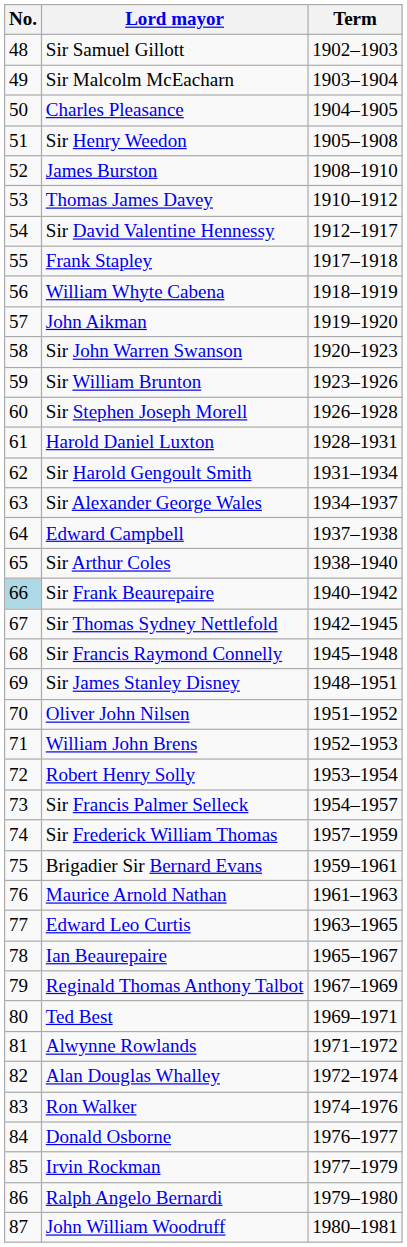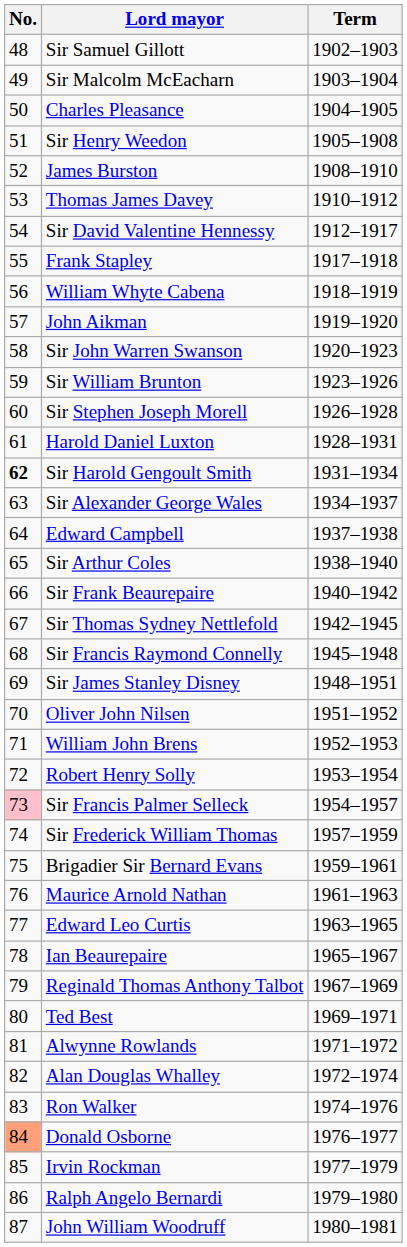(19, 472) normal -> (19, 472) bold
(19, 593) lightblue background -> (19, 593) no background
(19, 804) no background -> (19, 804) pink background
(19, 1136) no background -> (19, 1136) lightsalmon background
